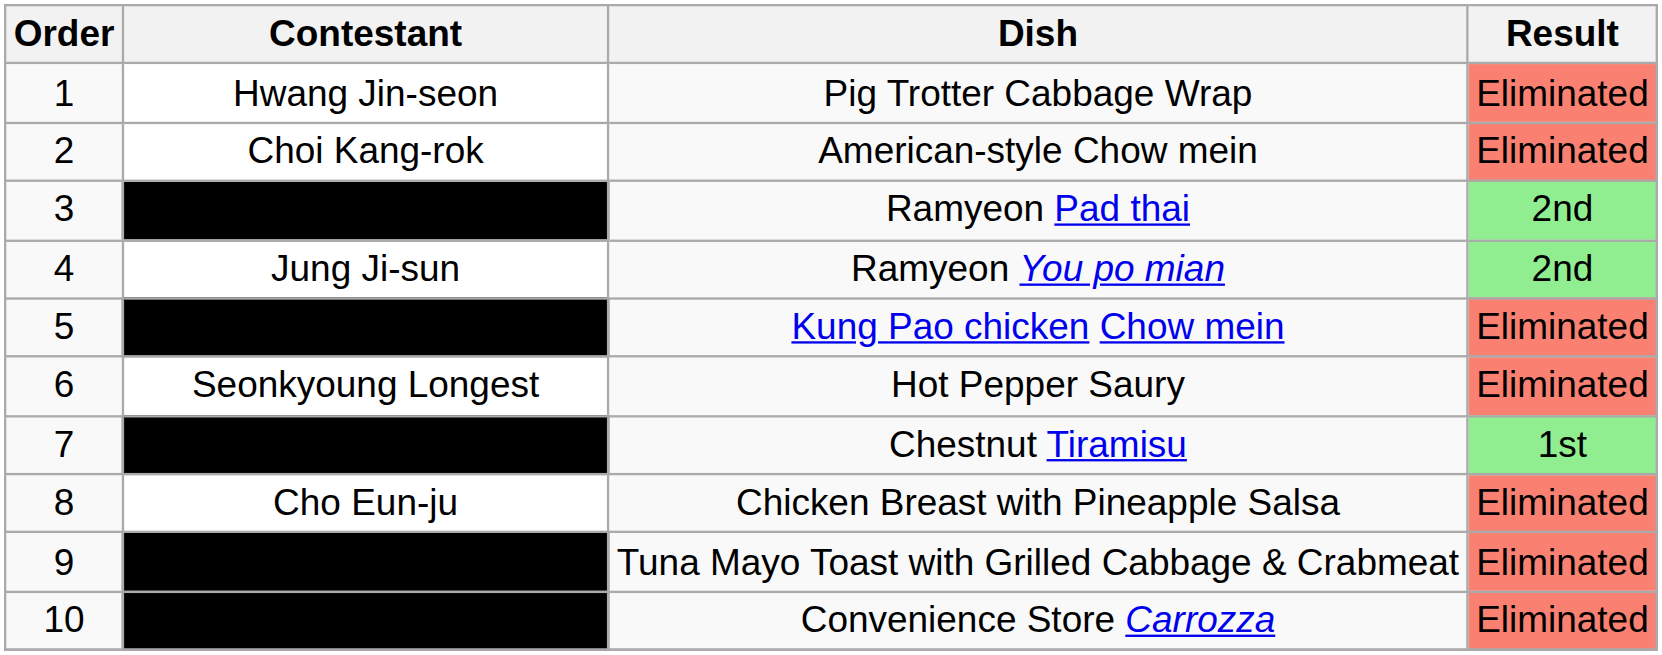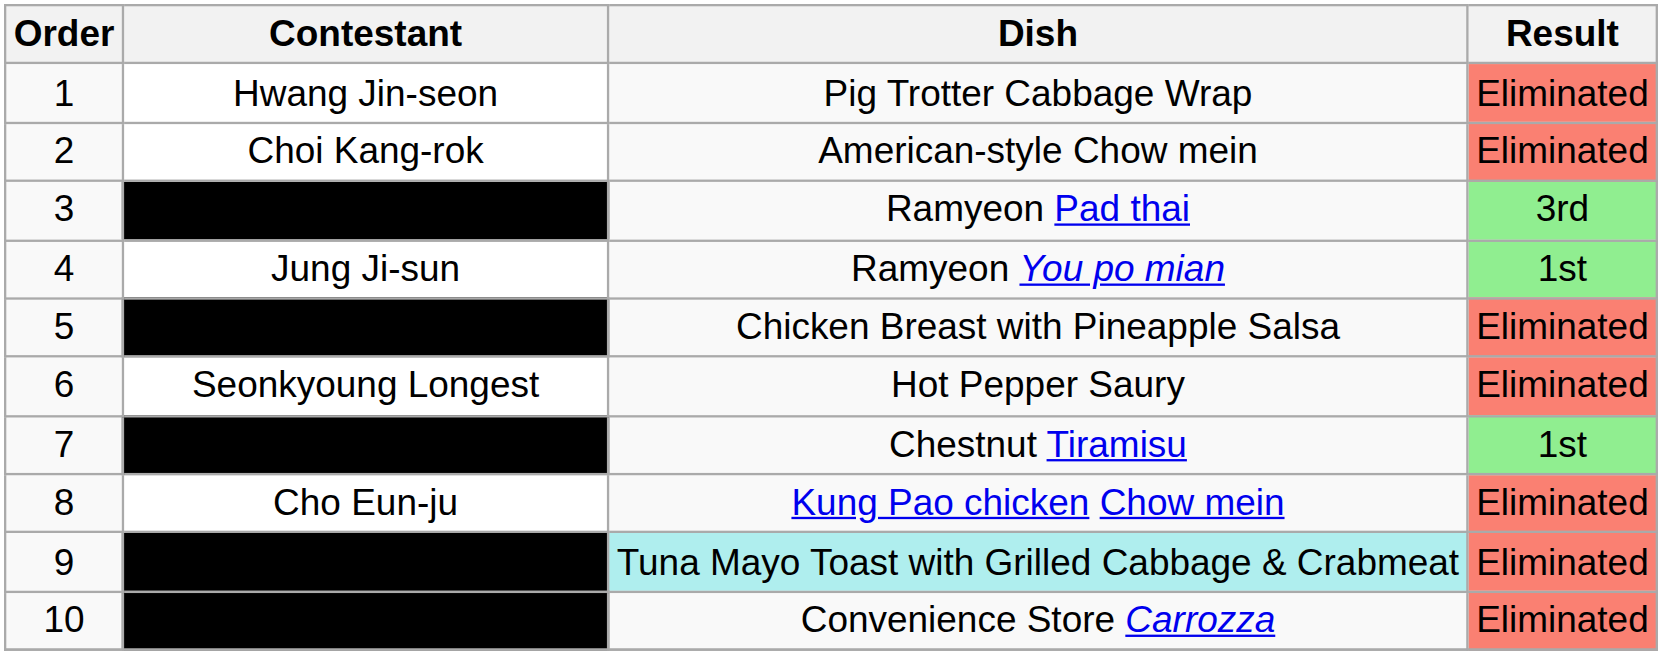(1562, 209) 2nd -> (1562, 209) 3rd
(1562, 268) 2nd -> (1562, 268) 1st
(1038, 326) Kung Pao chicken Chow mein -> (1038, 326) Chicken Breast with Pineapple Salsa
(1038, 502) Chicken Breast with Pineapple Salsa -> (1038, 502) Kung Pao chicken Chow mein
(1038, 561) no background -> (1038, 561) paleturquoise background
